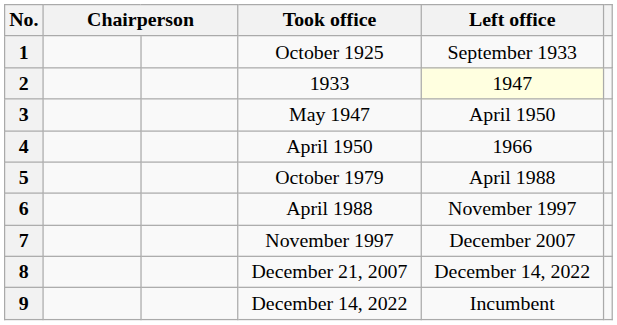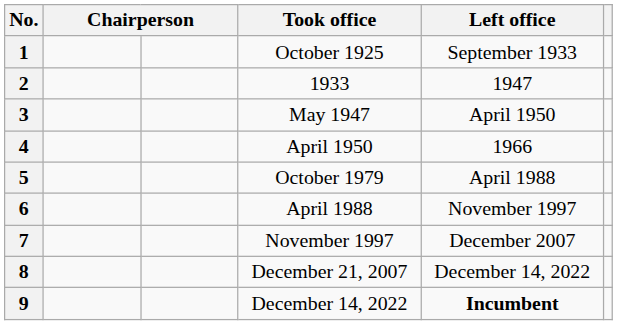(512, 83) lightyellow background -> (512, 83) no background
(512, 303) normal -> (512, 303) bold
